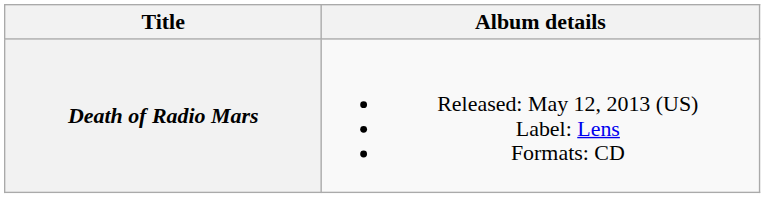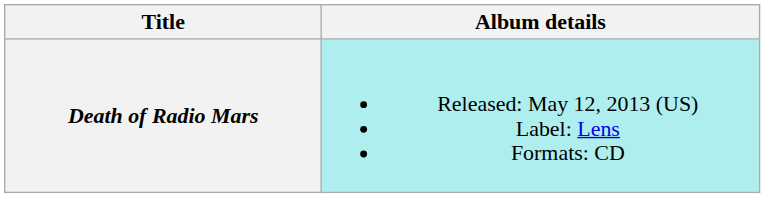(540, 128) no background -> (540, 128) paleturquoise background
